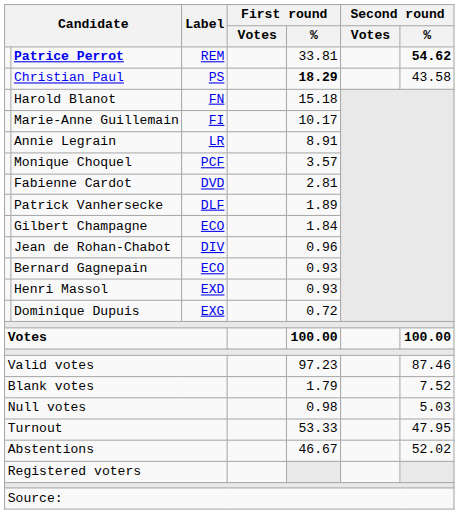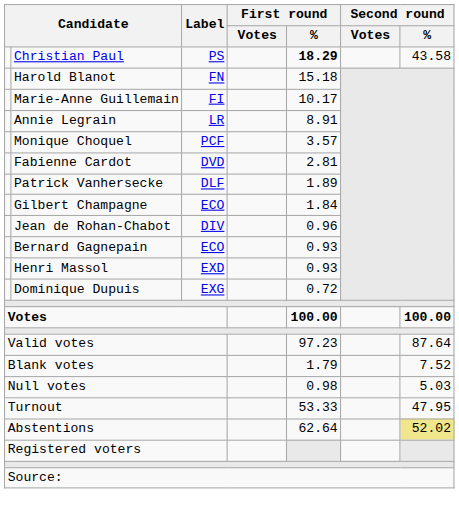- row: (69, 58)
(431, 366) 87.46 -> (431, 345) 87.64
(318, 451) 46.67 -> (318, 430) 62.64
(431, 451) no background -> (431, 430) khaki background
